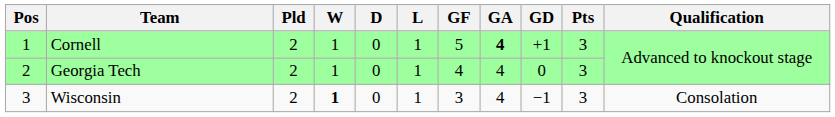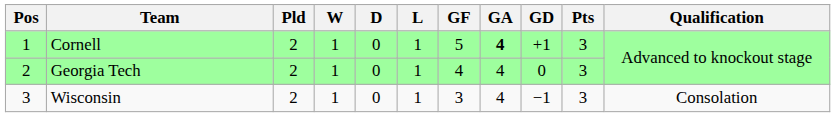(335, 97) bold -> (335, 97) normal
